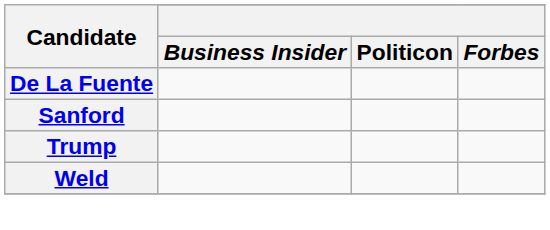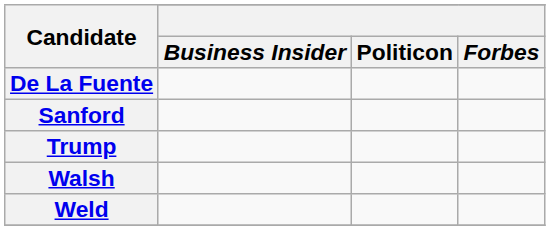+ row: (82, 178)
